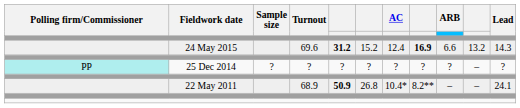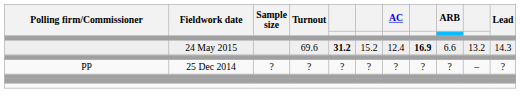(87, 67) paleturquoise background -> (87, 67) no background
- row: (211, 86)
